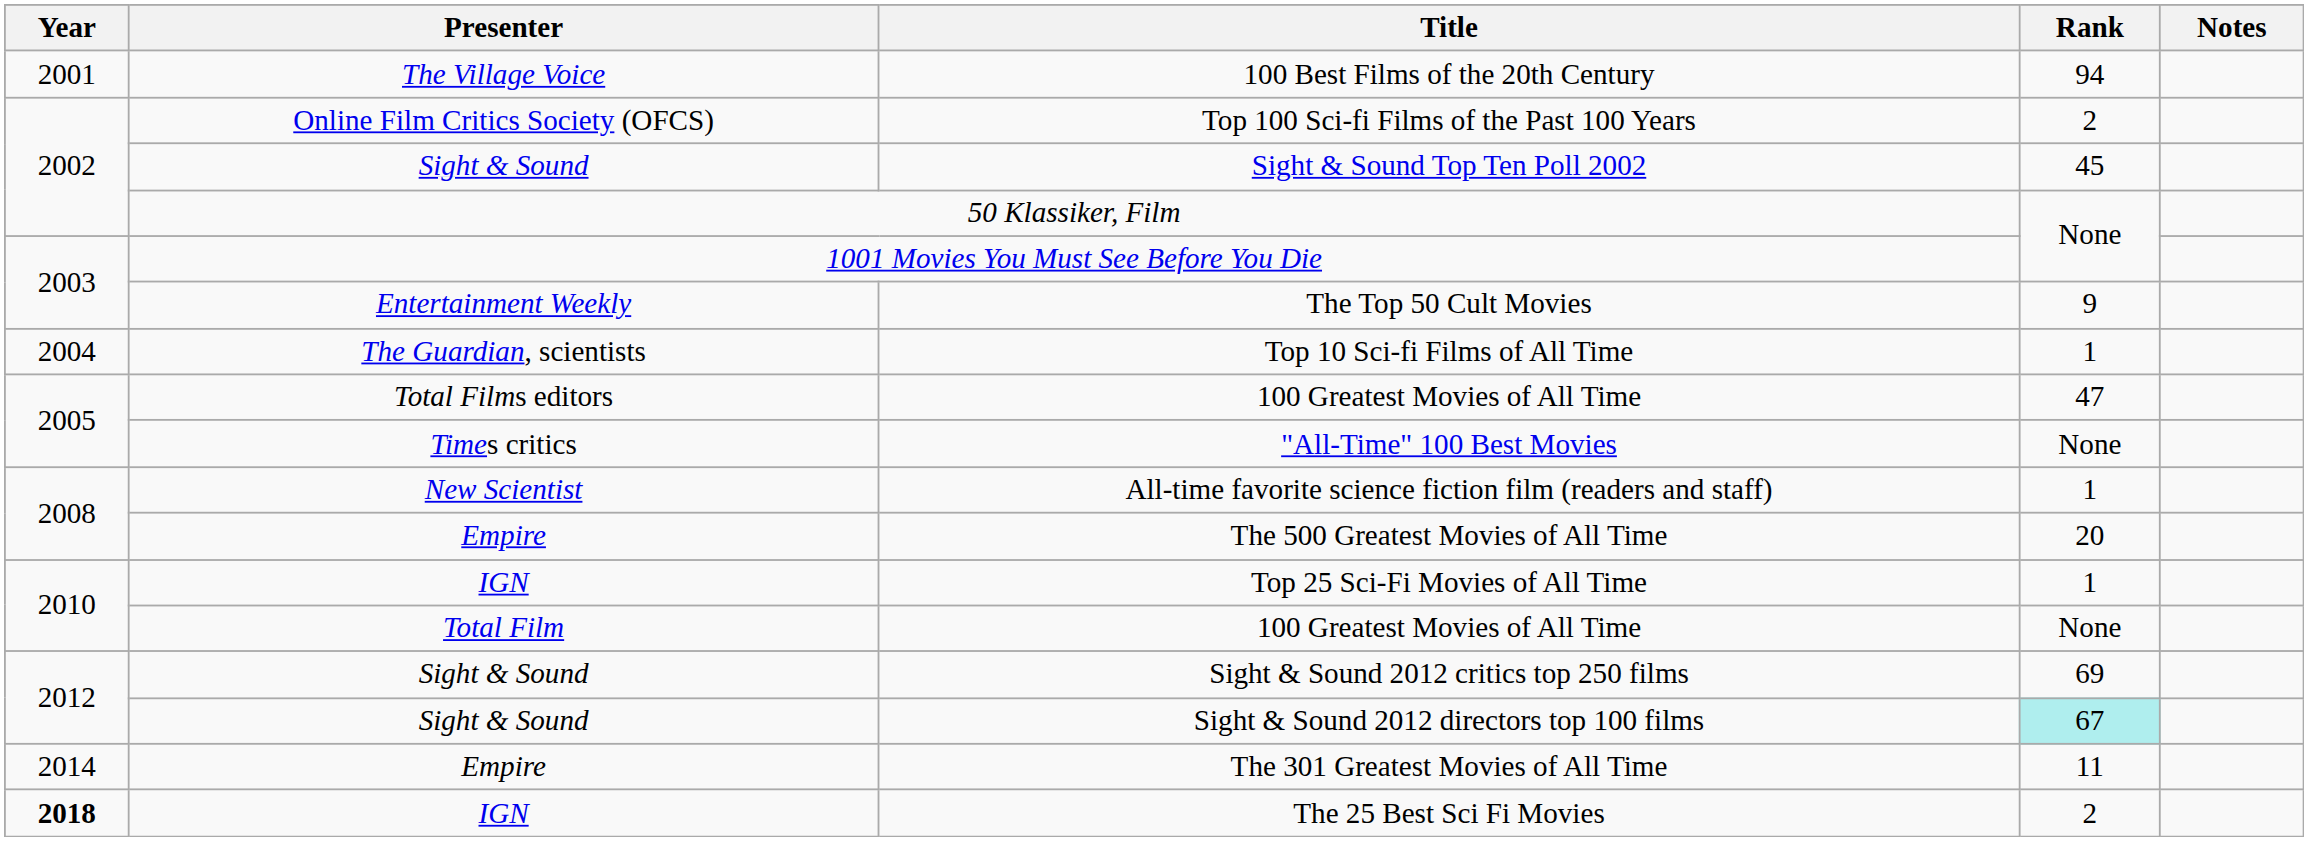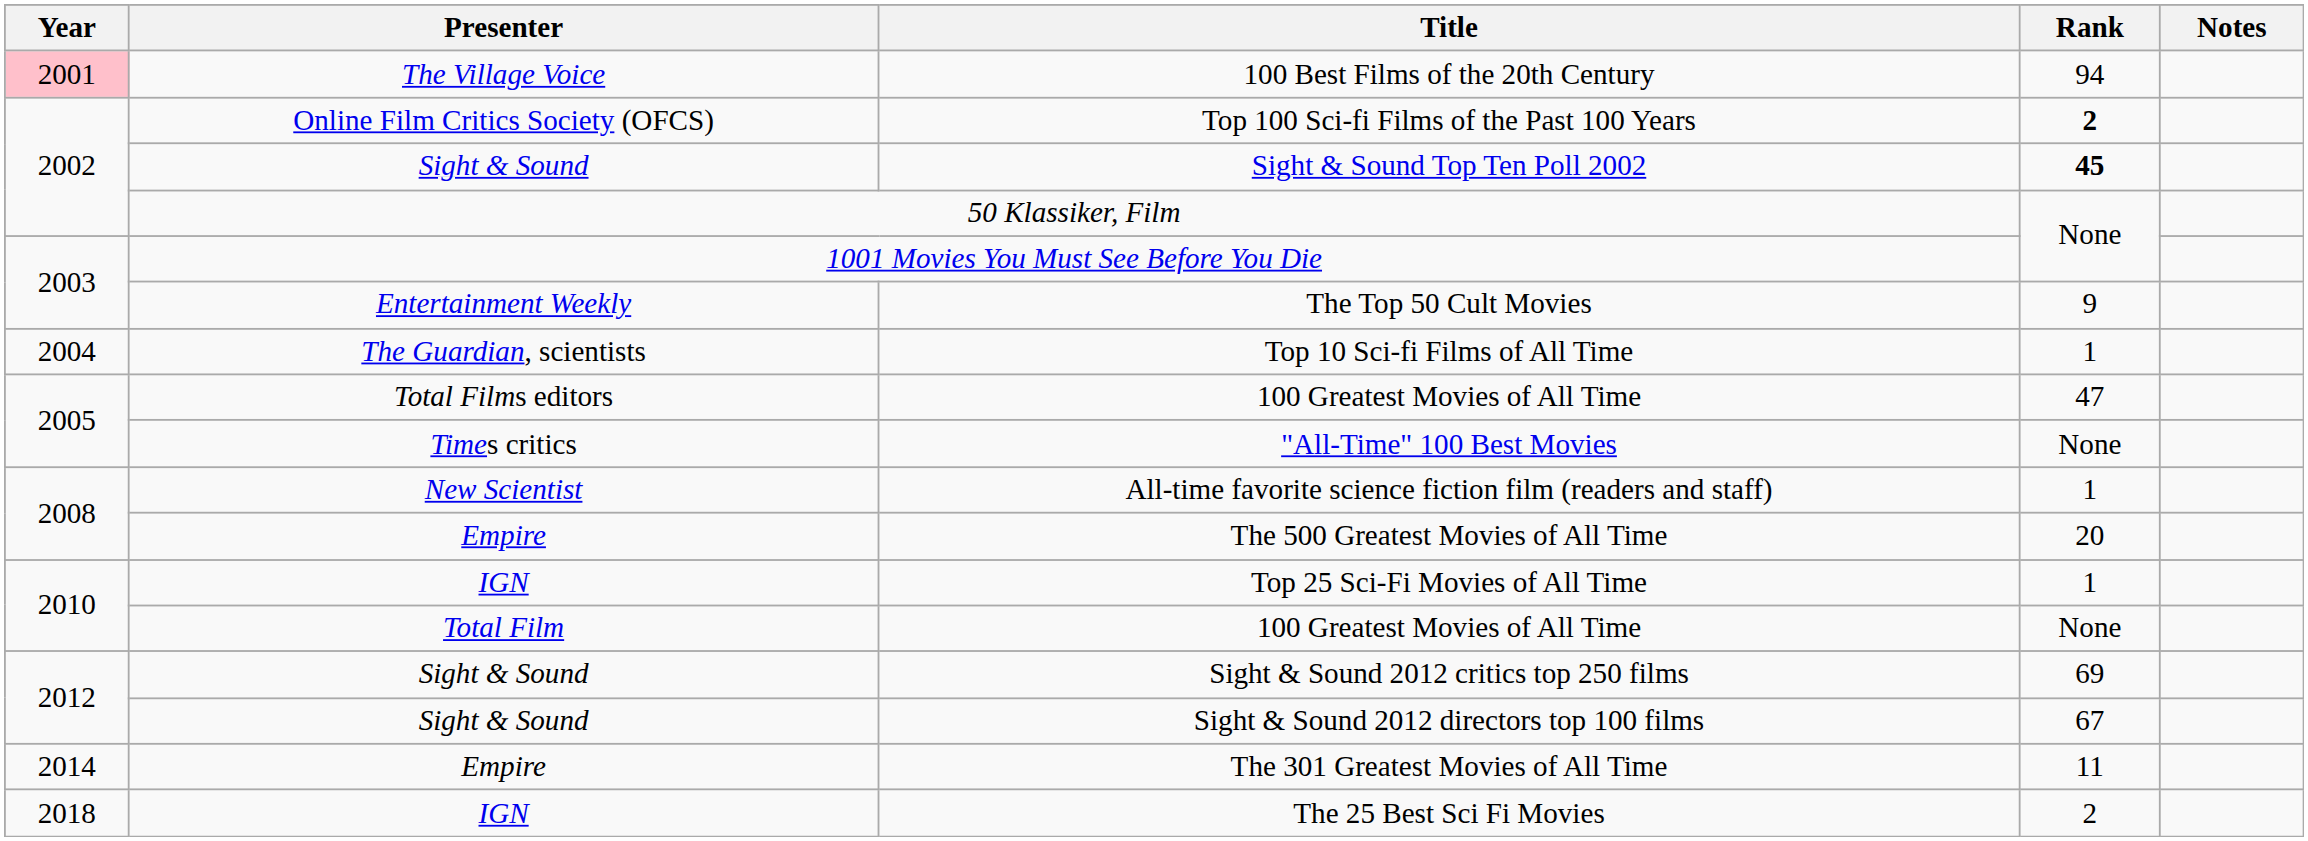(67, 73) no background -> (67, 73) pink background
(2090, 119) normal -> (2090, 119) bold
(2090, 166) normal -> (2090, 166) bold
(2090, 720) paleturquoise background -> (2090, 720) no background
(67, 812) bold -> (67, 812) normal
